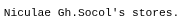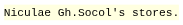(92, 13) no background -> (92, 13) lightyellow background
